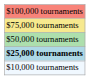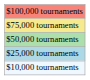(45, 53) bold -> (42, 53) normal
